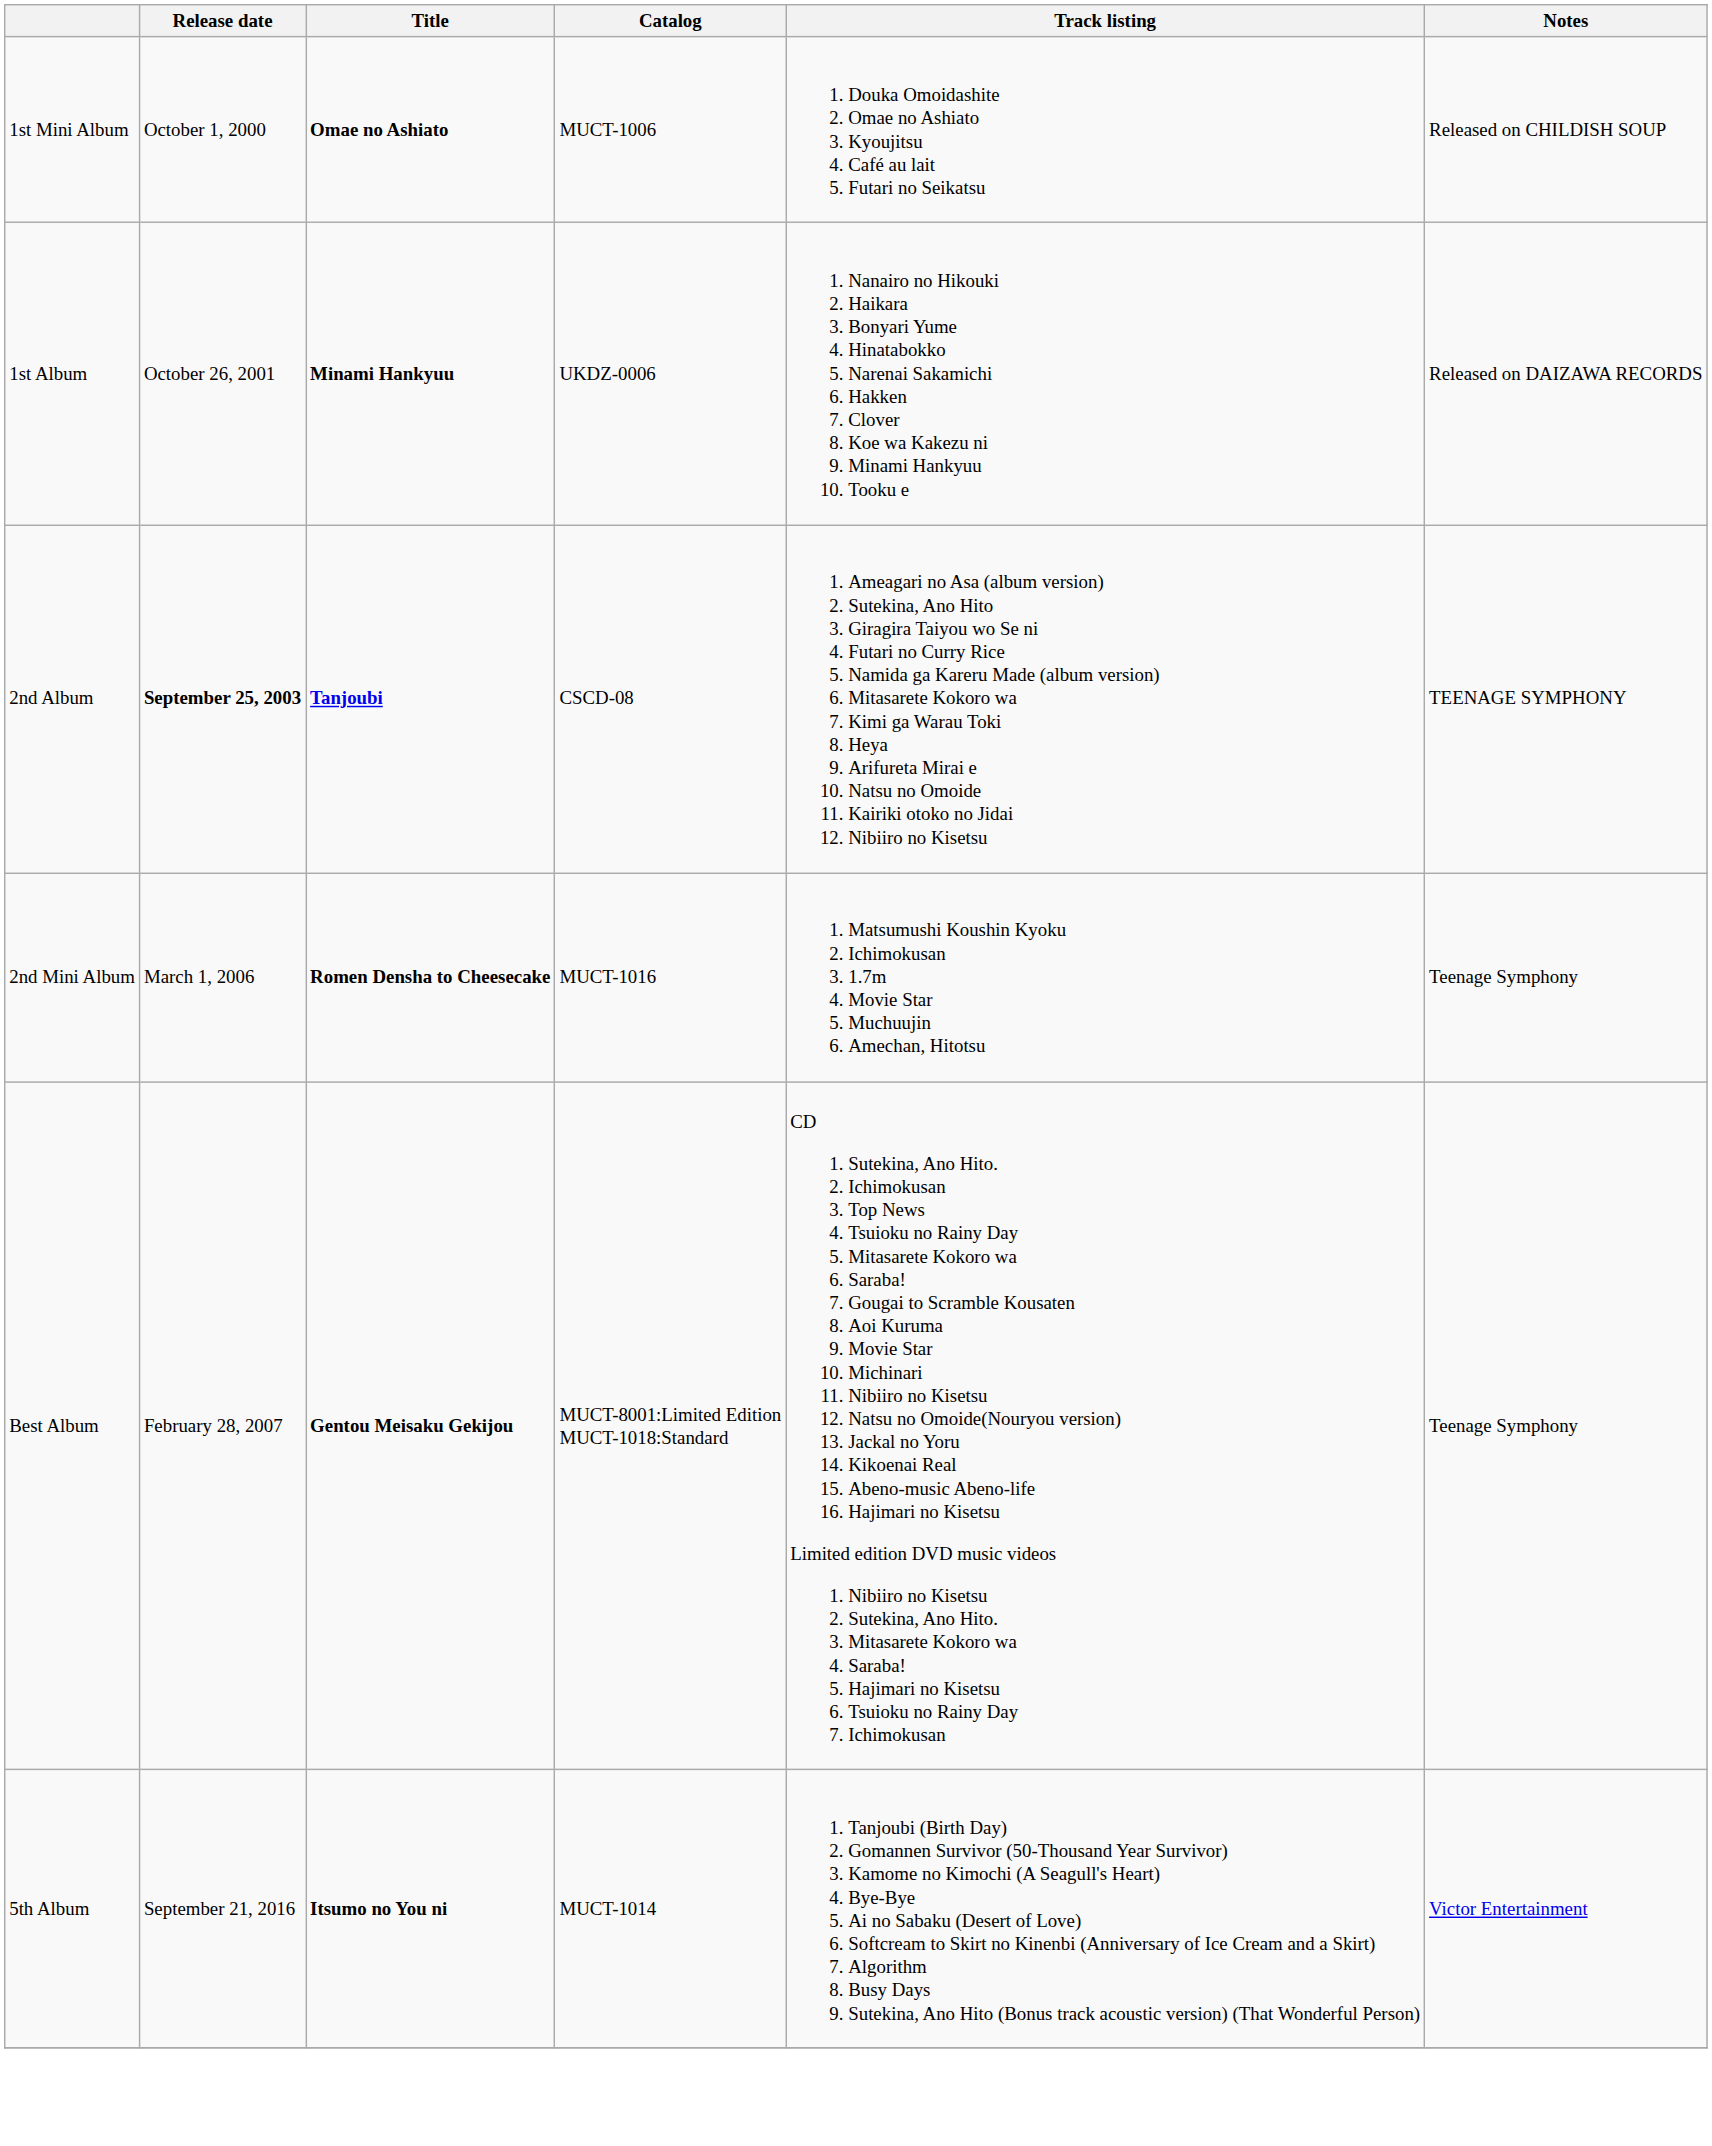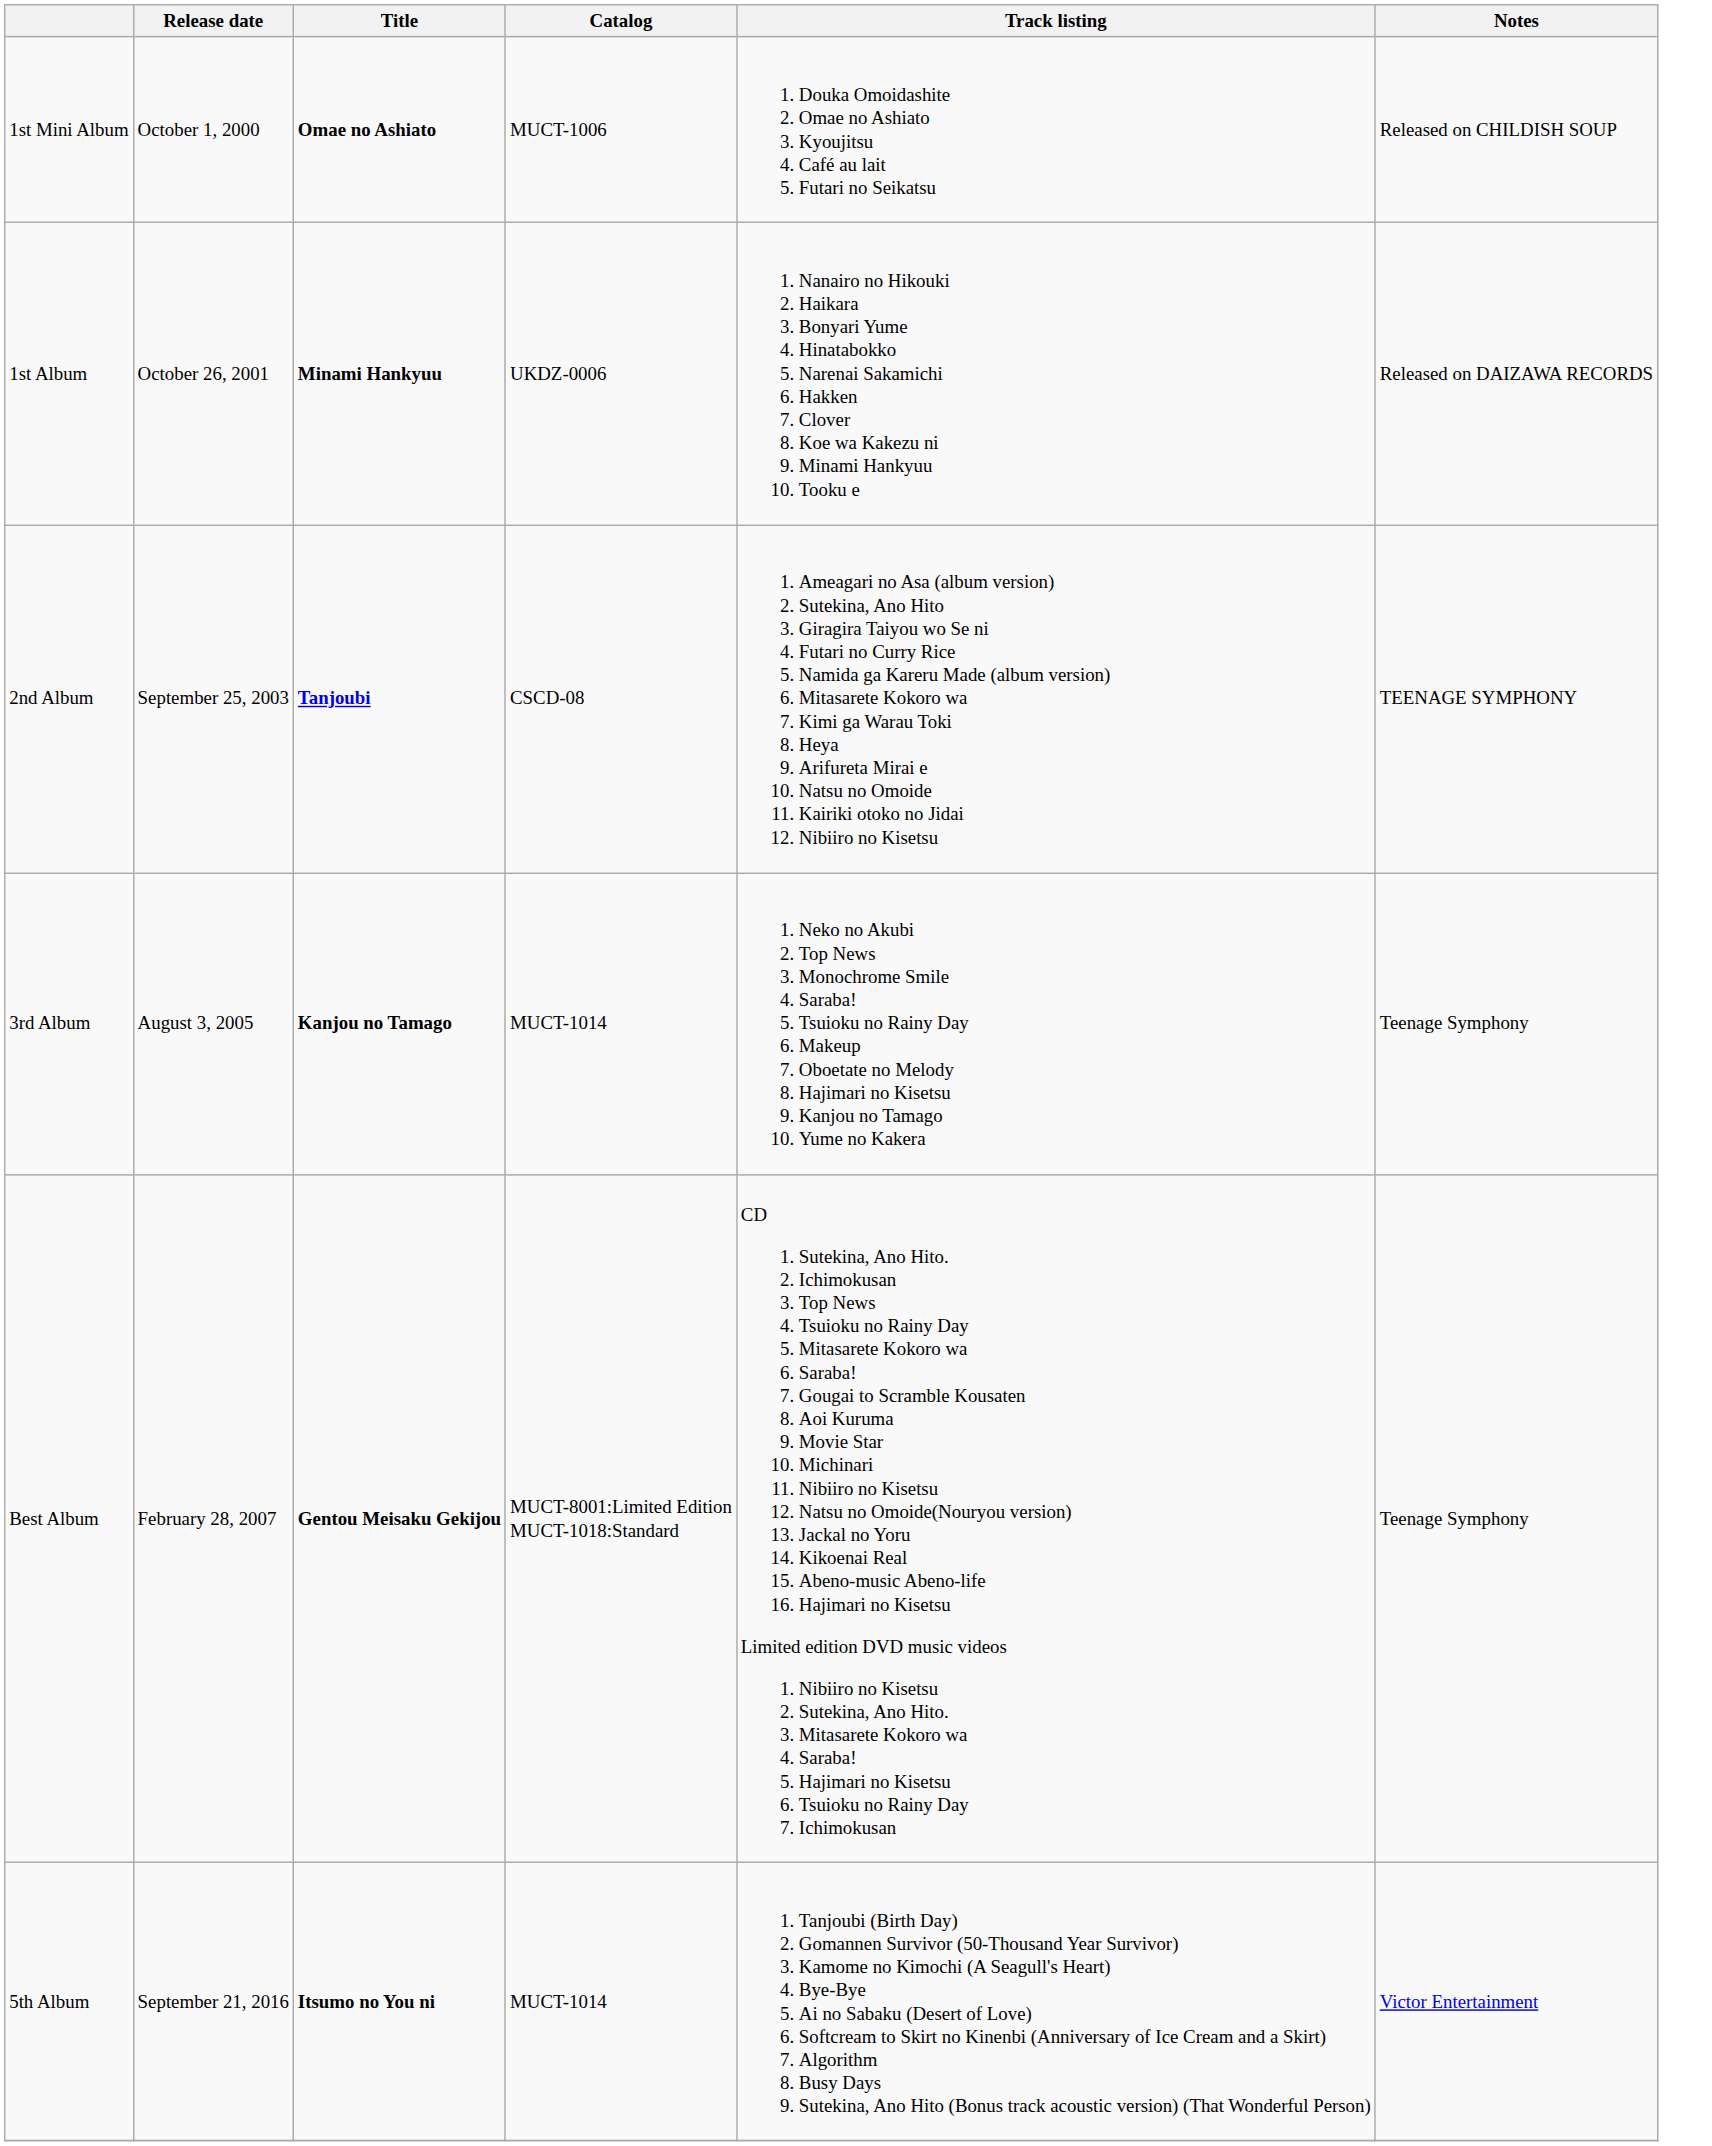(223, 698) bold -> (213, 698) normal
+ row: (50, 1023)
- row: (72, 977)
